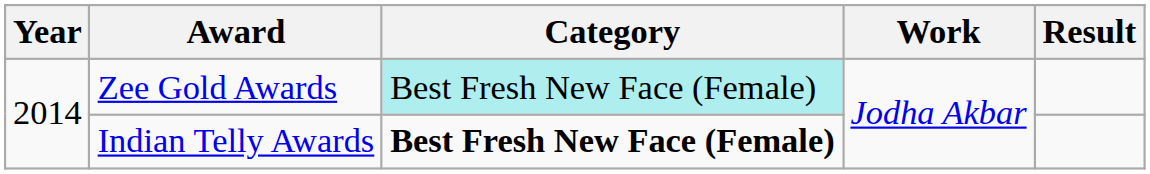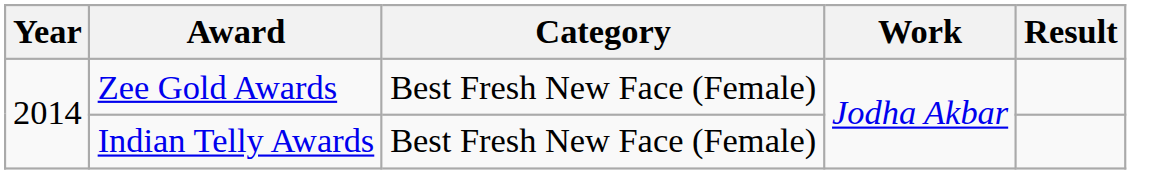(603, 86) paleturquoise background -> (603, 86) no background
(612, 140) bold -> (603, 140) normal
